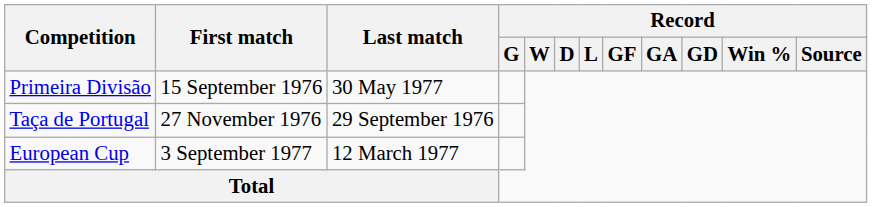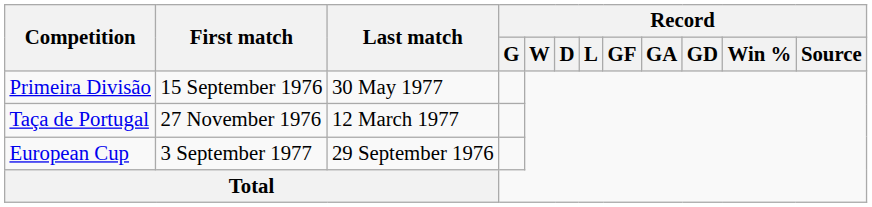(413, 119) 29 September 1976 -> (395, 119) 12 March 1977
(395, 152) 12 March 1977 -> (413, 152) 29 September 1976
